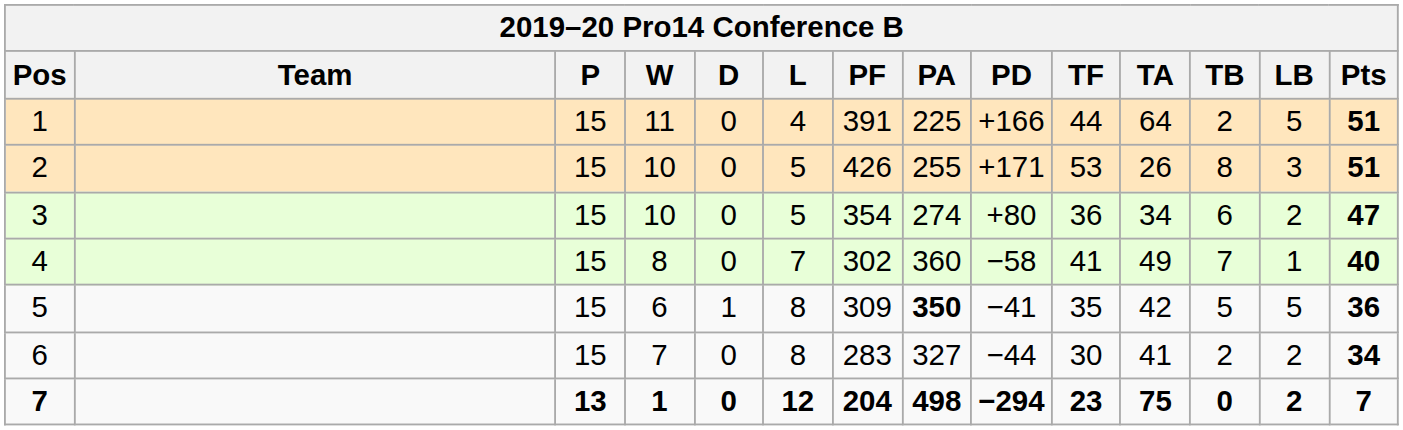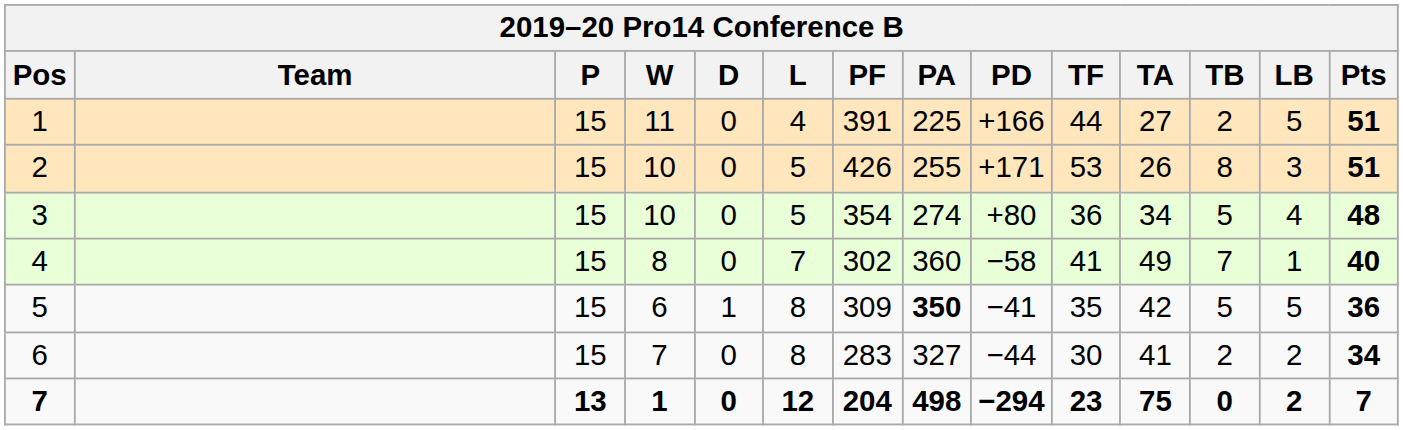(1155, 121) 64 -> (1155, 121) 27
(1225, 214) 6 -> (1225, 214) 5
(1294, 214) 2 -> (1294, 214) 4
(1364, 214) 47 -> (1364, 214) 48
